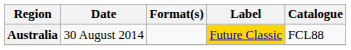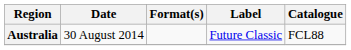(246, 34) gold background -> (246, 34) no background
